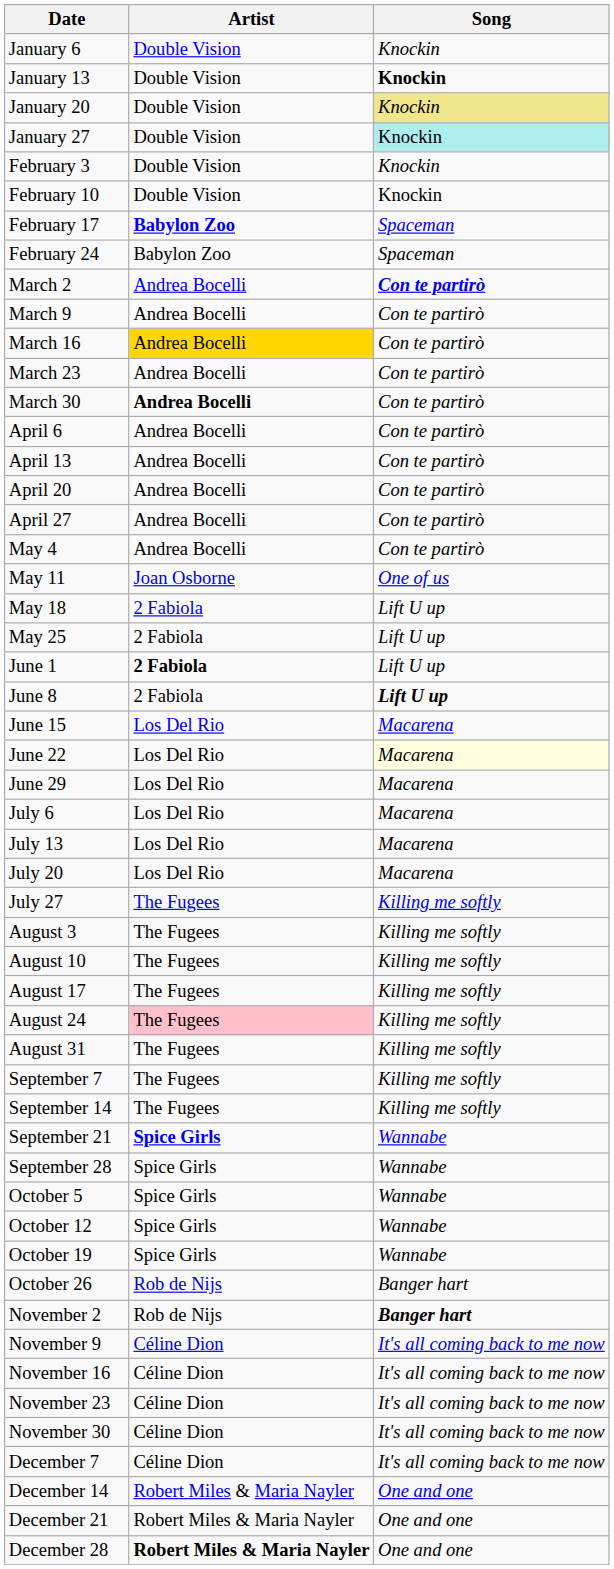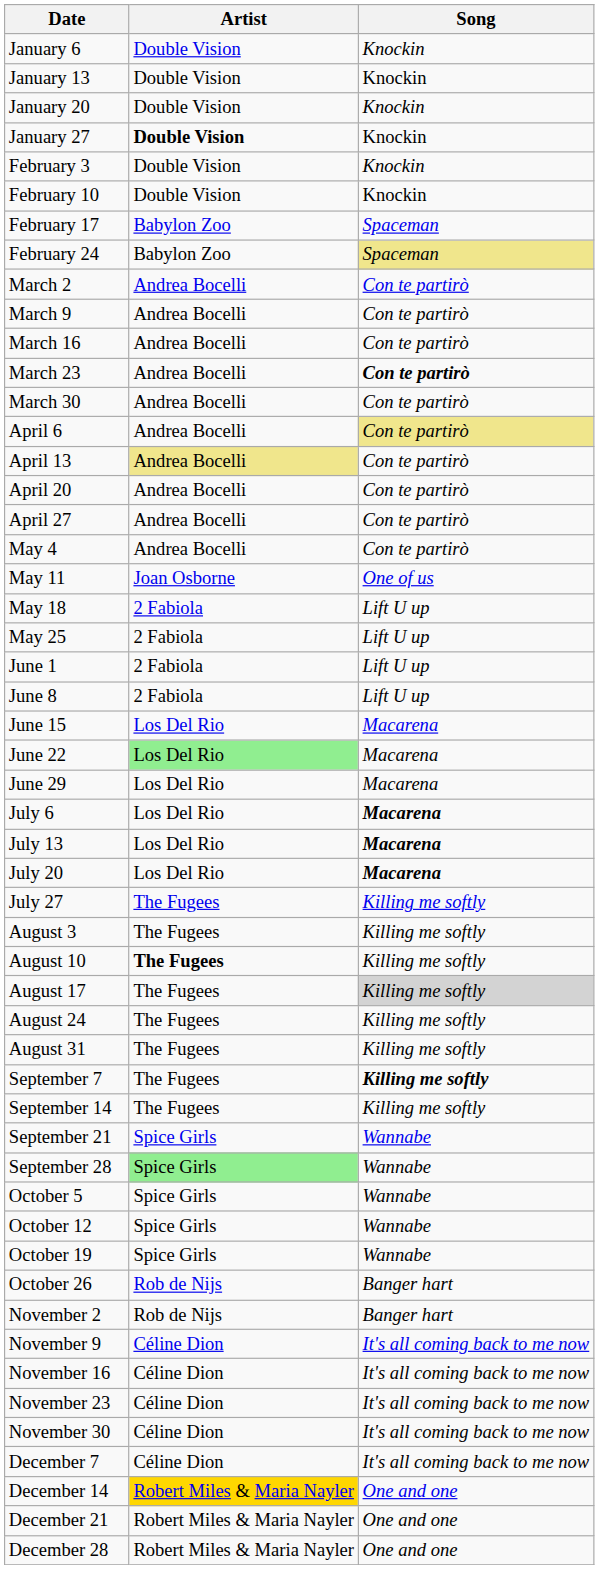(412, 78) bold -> (395, 78) normal
(409, 107) khaki background -> (394, 107) no background
(187, 136) normal -> (189, 136) bold
(410, 136) paleturquoise background -> (395, 136) no background
(184, 225) bold -> (182, 225) normal
(416, 254) no background -> (401, 254) khaki background
(432, 284) bold -> (416, 284) normal
(190, 343) gold background -> (190, 343) no background
(431, 372) normal -> (416, 372) bold
(192, 401) bold -> (190, 401) normal
(431, 431) no background -> (416, 431) khaki background
(190, 460) no background -> (190, 460) khaki background
(170, 666) bold -> (168, 666) normal
(413, 696) bold -> (396, 696) normal
(179, 755) no background -> (179, 755) lightgreen background
(416, 755) lightyellow background -> (400, 755) no background
(416, 813) normal -> (402, 813) bold
(416, 843) normal -> (402, 843) bold
(416, 872) normal -> (402, 872) bold
(176, 961) normal -> (179, 961) bold
(439, 990) no background -> (424, 990) lightgrey background
(176, 1020) pink background -> (176, 1020) no background
(439, 1078) normal -> (425, 1078) bold
(177, 1137) bold -> (175, 1137) normal
(175, 1167) no background -> (175, 1167) lightgreen background
(425, 1314) bold -> (408, 1314) normal
(244, 1490) no background -> (244, 1490) gold background
(251, 1549) bold -> (244, 1549) normal
